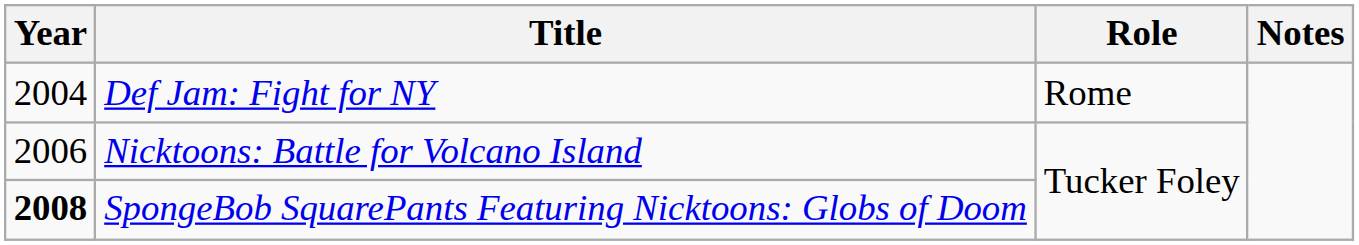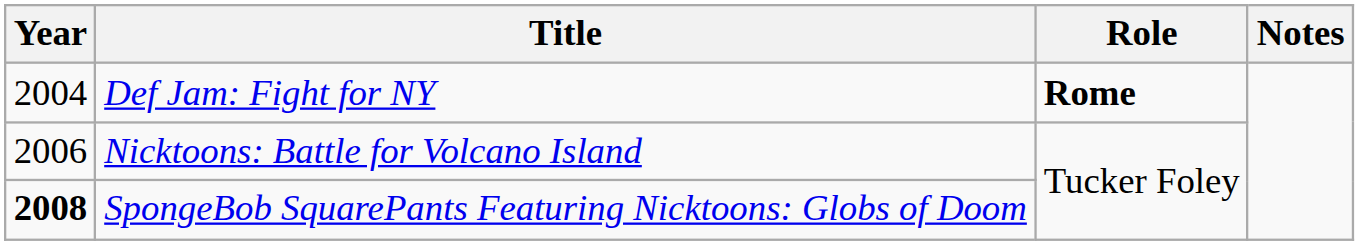(1088, 92) normal -> (1090, 92) bold
